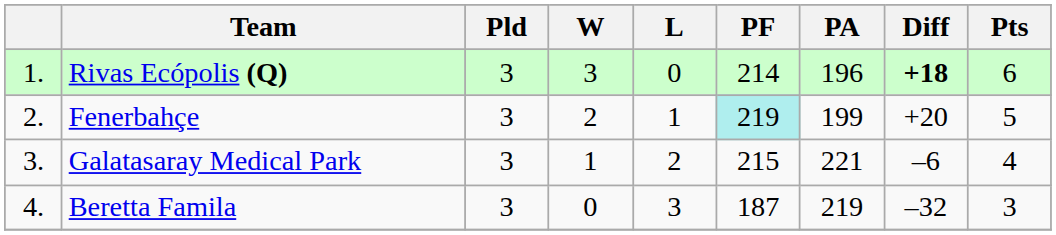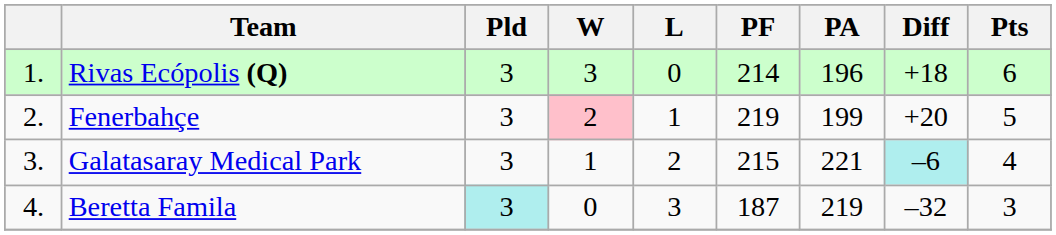(926, 71) bold -> (926, 71) normal
(590, 116) no background -> (590, 116) pink background
(758, 116) paleturquoise background -> (758, 116) no background
(926, 161) no background -> (926, 161) paleturquoise background
(507, 206) no background -> (507, 206) paleturquoise background
